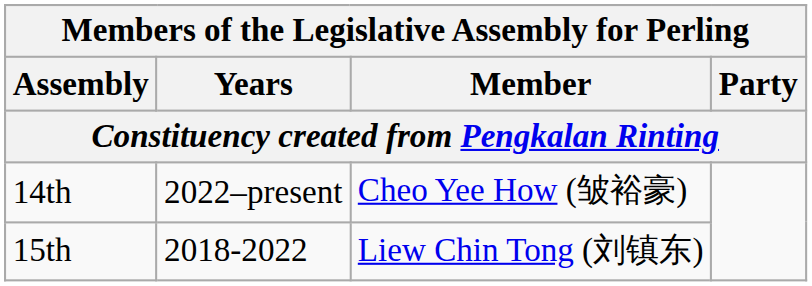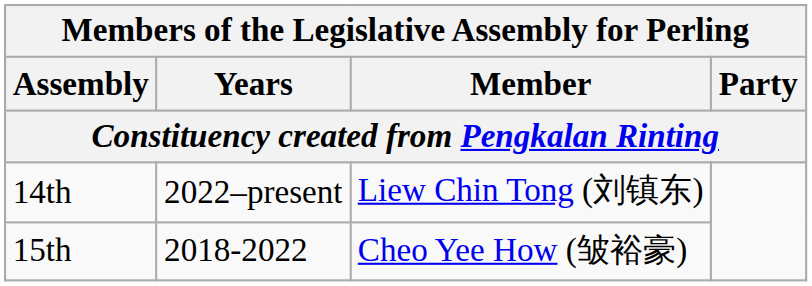(522, 190) Cheo Yee How (皱裕豪) -> (531, 190) Liew Chin Tong (刘镇东)
(531, 249) Liew Chin Tong (刘镇东) -> (522, 249) Cheo Yee How (皱裕豪)
